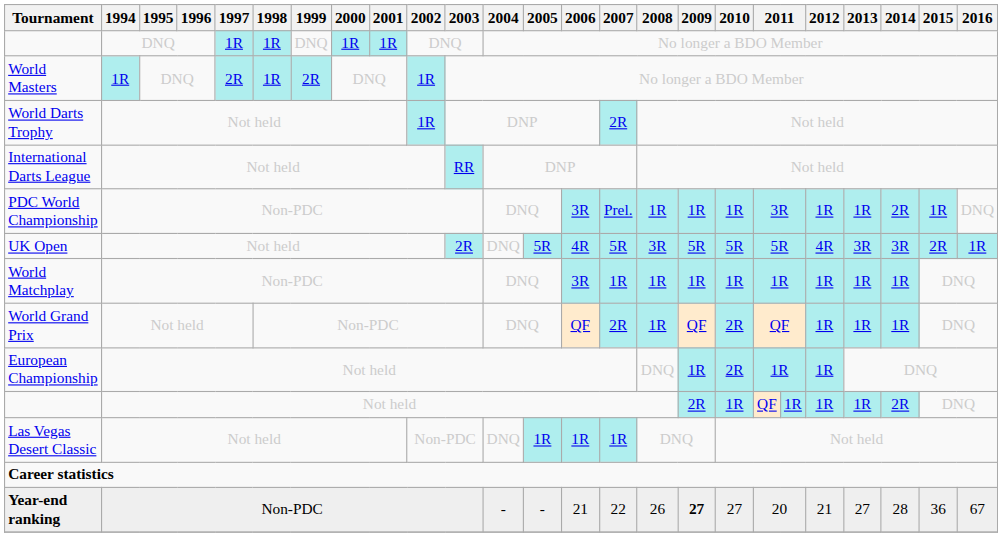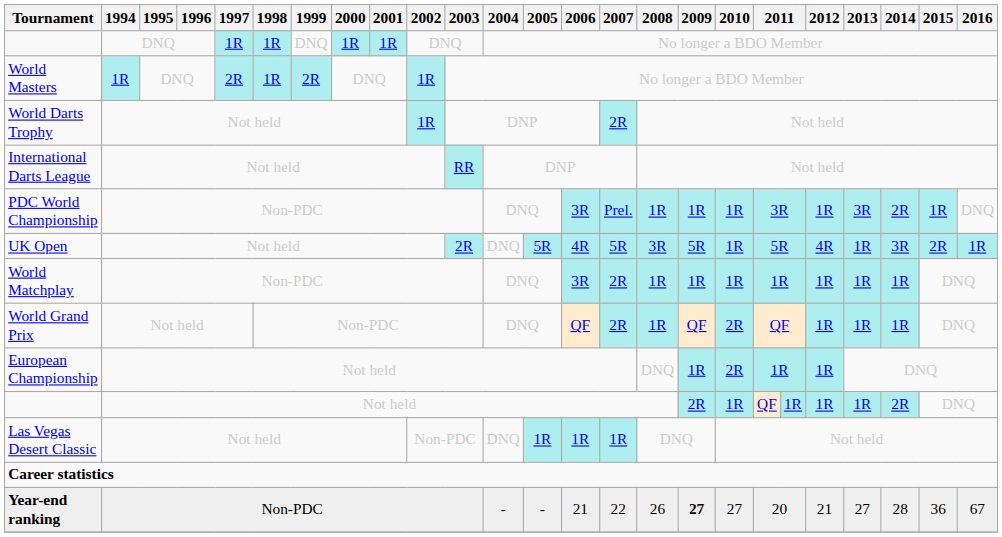(862, 211) 1R -> (862, 211) 3R
(735, 246) 5R -> (735, 246) 1R
(862, 246) 3R -> (862, 246) 1R
(618, 281) 1R -> (618, 281) 2R
